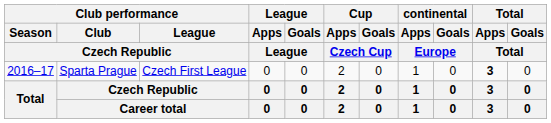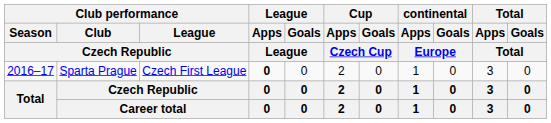(267, 71) normal -> (267, 71) bold
(490, 71) bold -> (490, 71) normal
